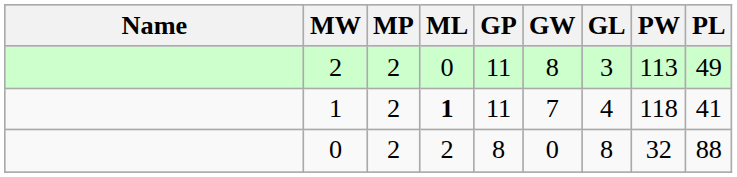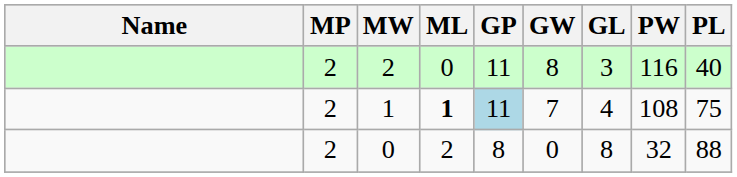columns swapped: (393, 25) <-> (335, 25)
(659, 66) 113 -> (659, 66) 116
(709, 66) 49 -> (709, 66) 40
(499, 108) no background -> (499, 108) lightblue background
(659, 108) 118 -> (659, 108) 108
(709, 108) 41 -> (709, 108) 75
